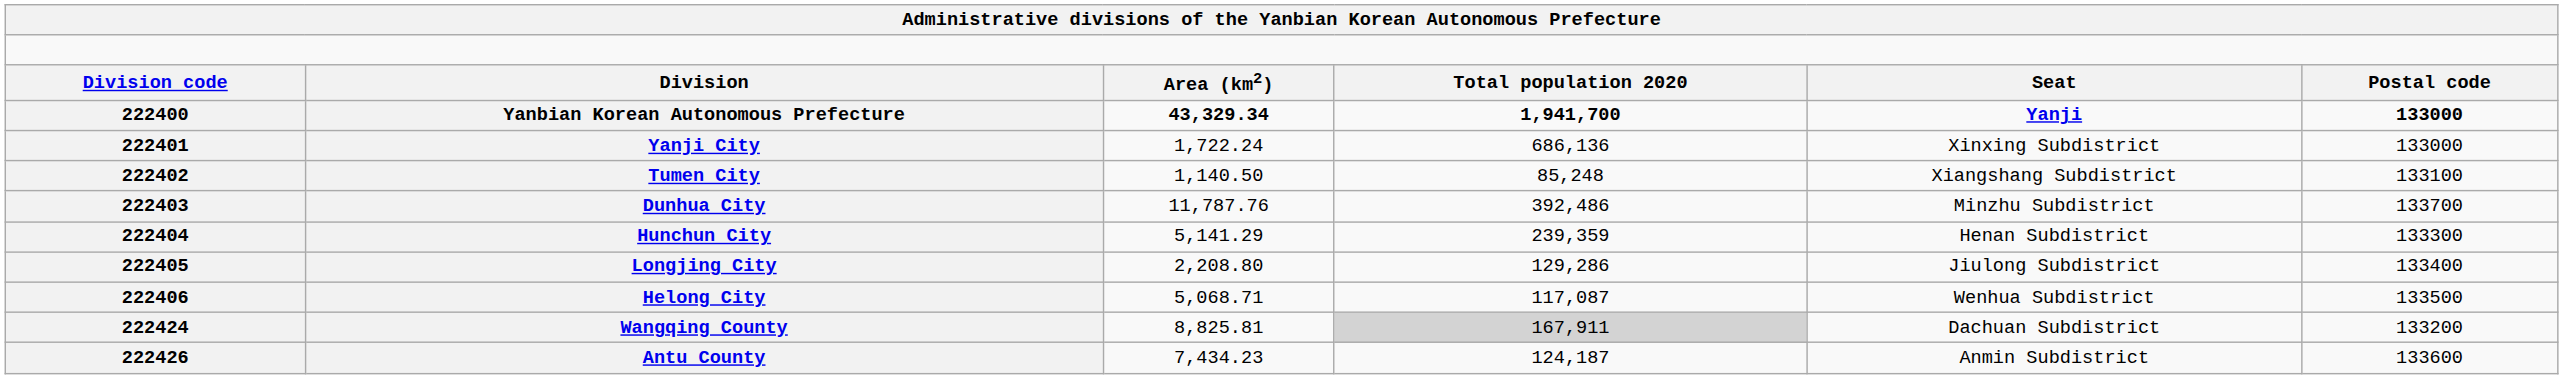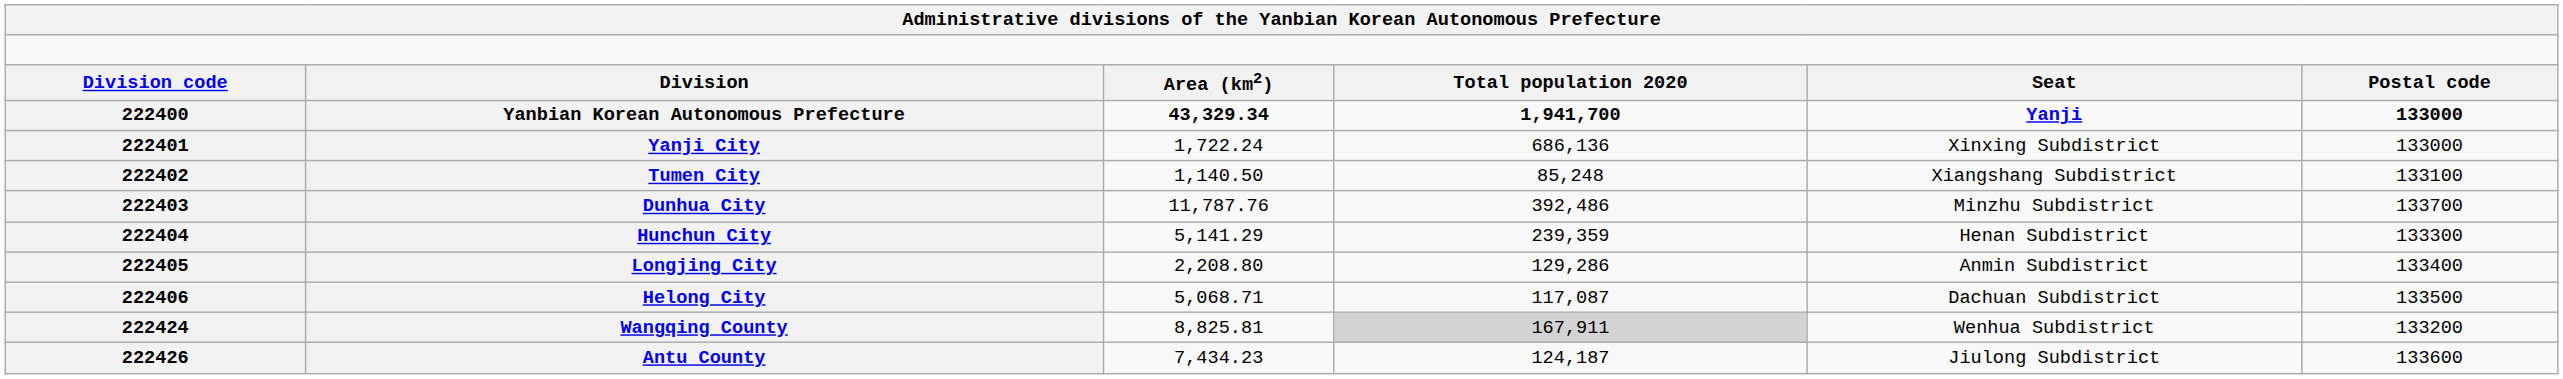(2054, 267) Jiulong Subdistrict -> (2054, 267) Anmin Subdistrict
(2054, 297) Wenhua Subdistrict -> (2054, 297) Dachuan Subdistrict
(2054, 328) Dachuan Subdistrict -> (2054, 328) Wenhua Subdistrict
(2054, 358) Anmin Subdistrict -> (2054, 358) Jiulong Subdistrict
